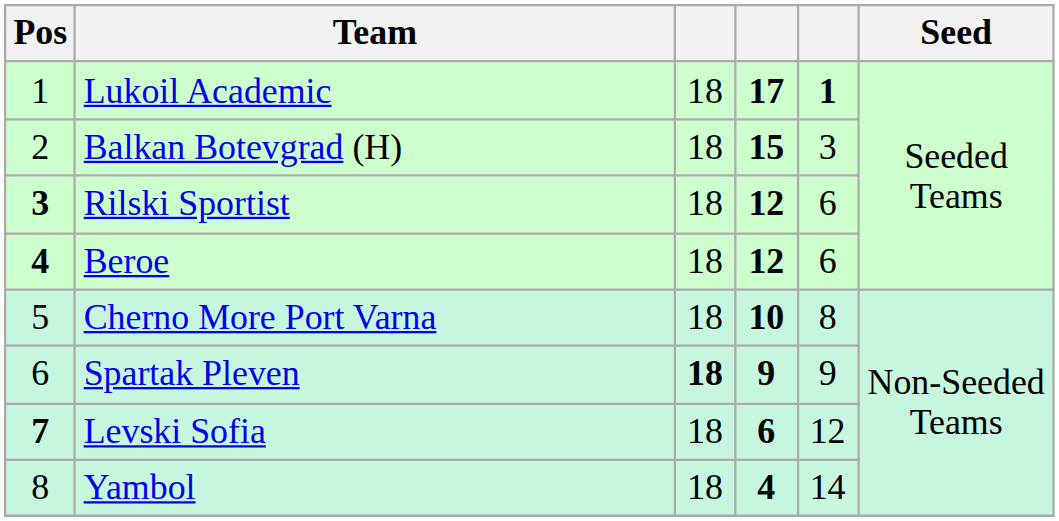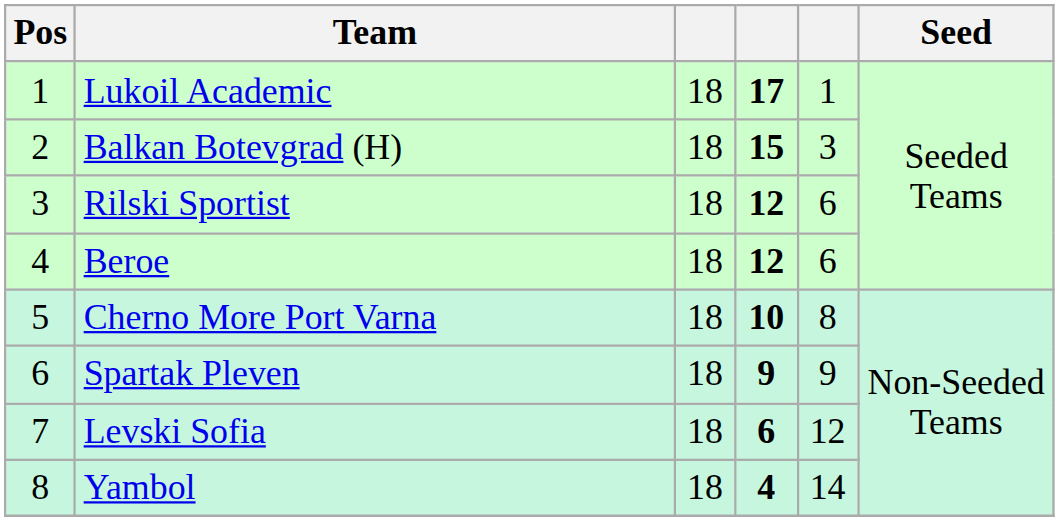(828, 89) bold -> (828, 89) normal
(40, 203) bold -> (40, 203) normal
(40, 260) bold -> (40, 260) normal
(705, 373) bold -> (705, 373) normal
(40, 430) bold -> (40, 430) normal
